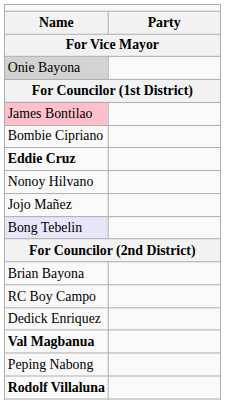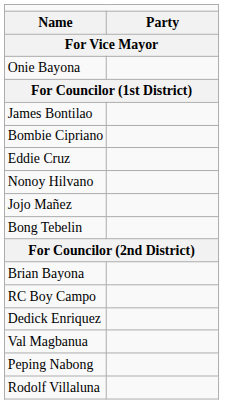(44, 68) lightgrey background -> (44, 68) no background
(50, 113) pink background -> (50, 113) no background
(42, 159) bold -> (39, 159) normal
(45, 227) lavender background -> (45, 227) no background
(51, 341) bold -> (48, 341) normal
(56, 387) bold -> (54, 387) normal
